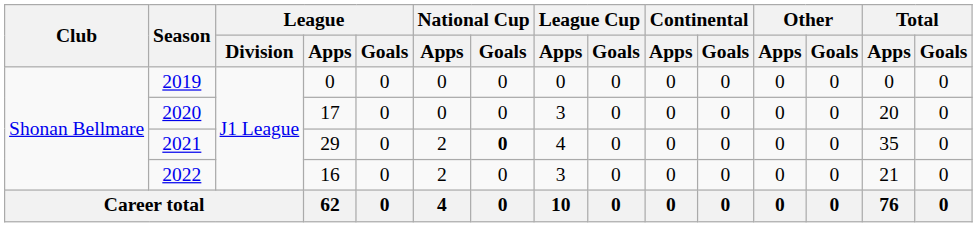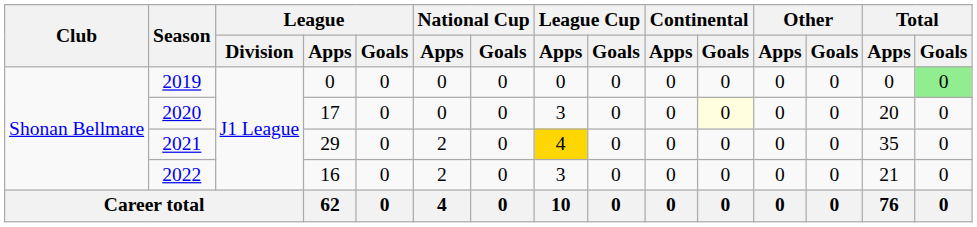(944, 81) no background -> (944, 81) lightgreen background
(725, 112) no background -> (725, 112) lightyellow background
(503, 143) bold -> (503, 143) normal
(561, 143) no background -> (561, 143) gold background
